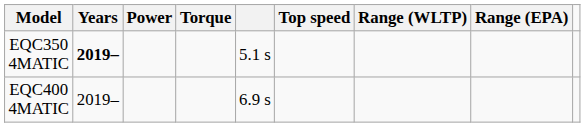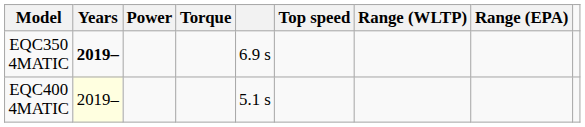(255, 53) 5.1 s -> (255, 53) 6.9 s
(98, 99) no background -> (98, 99) lightyellow background
(255, 99) 6.9 s -> (255, 99) 5.1 s
